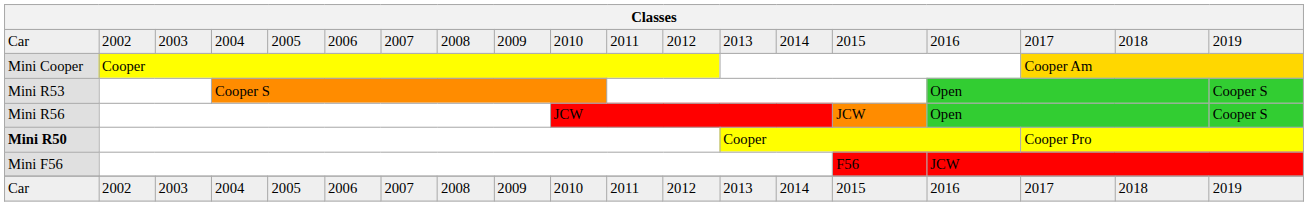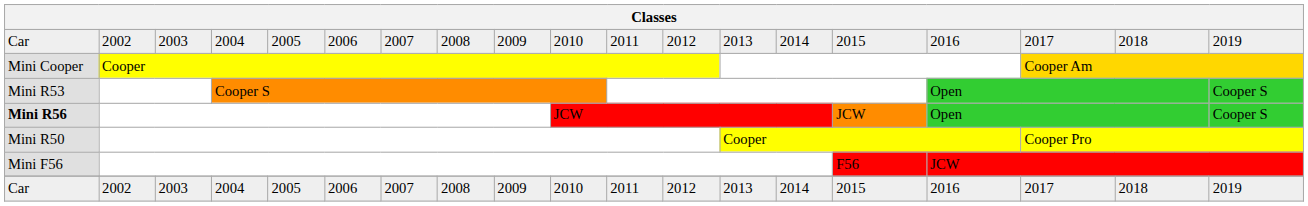(36, 115) normal -> (37, 115) bold
(37, 139) bold -> (36, 139) normal
